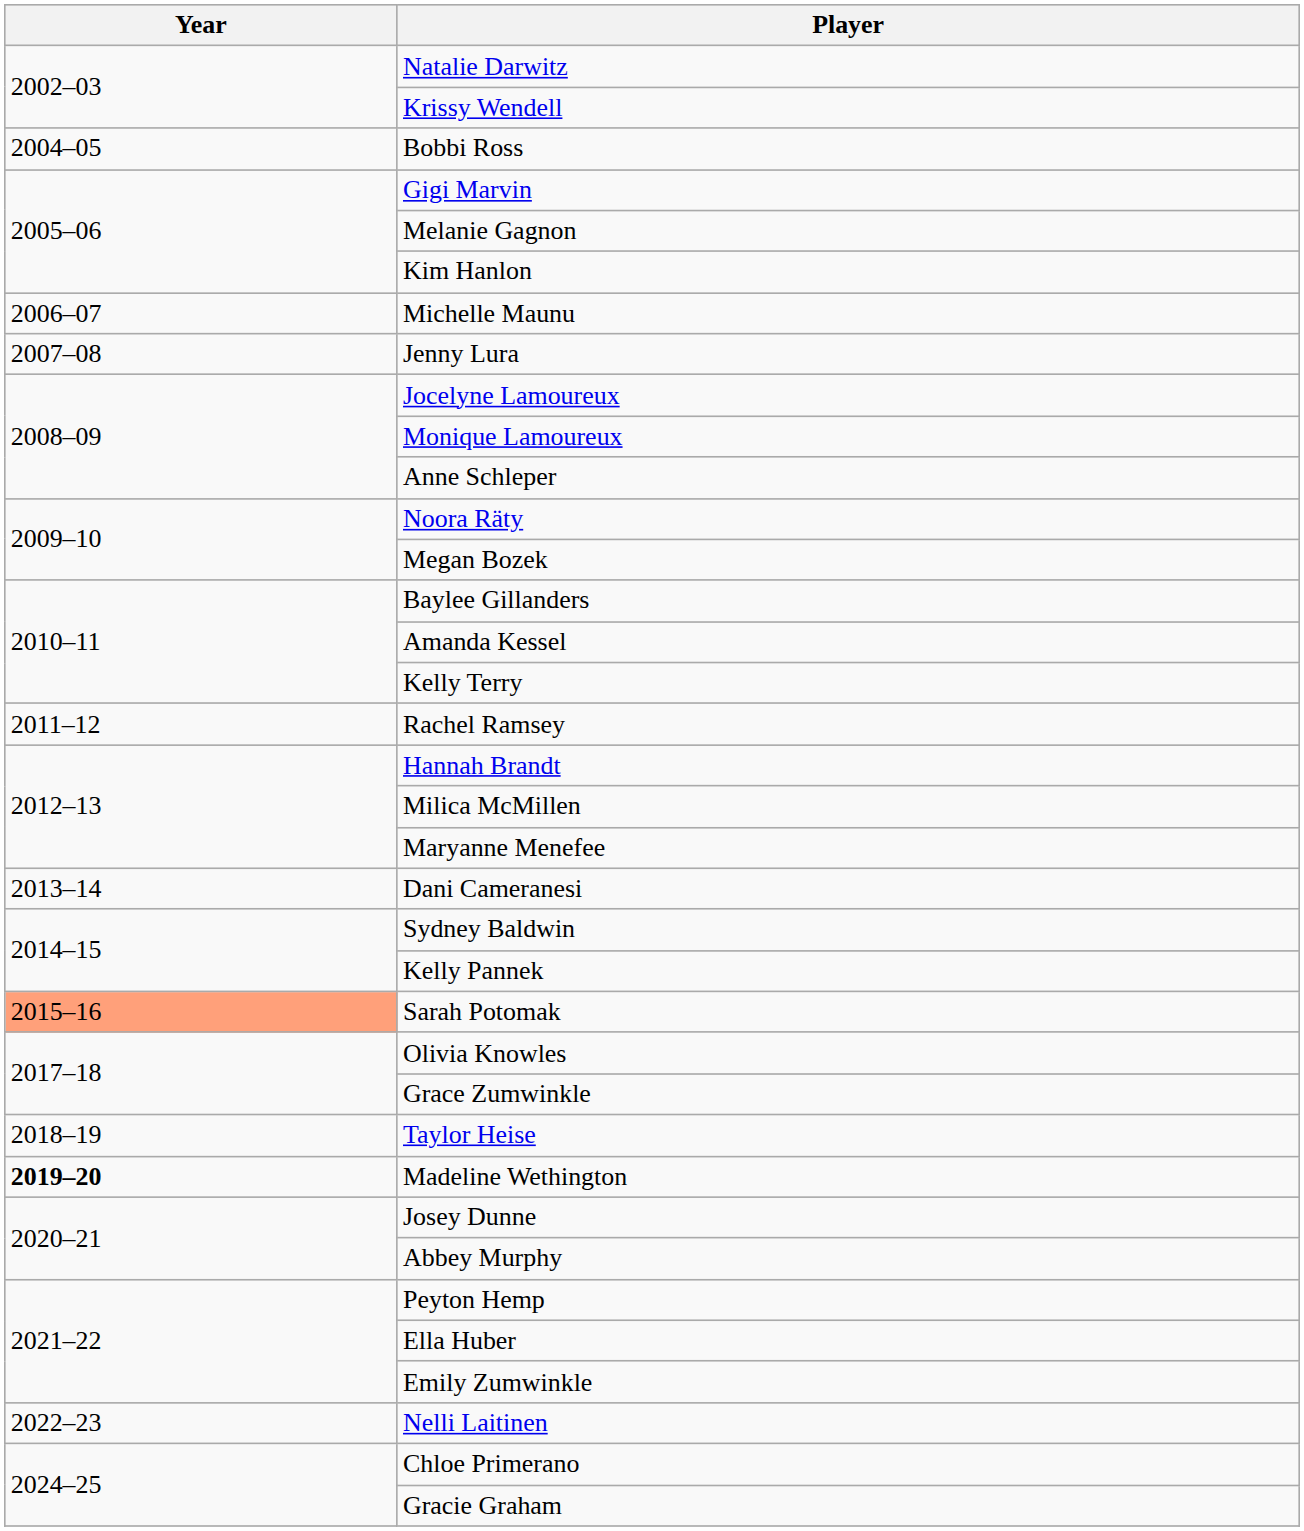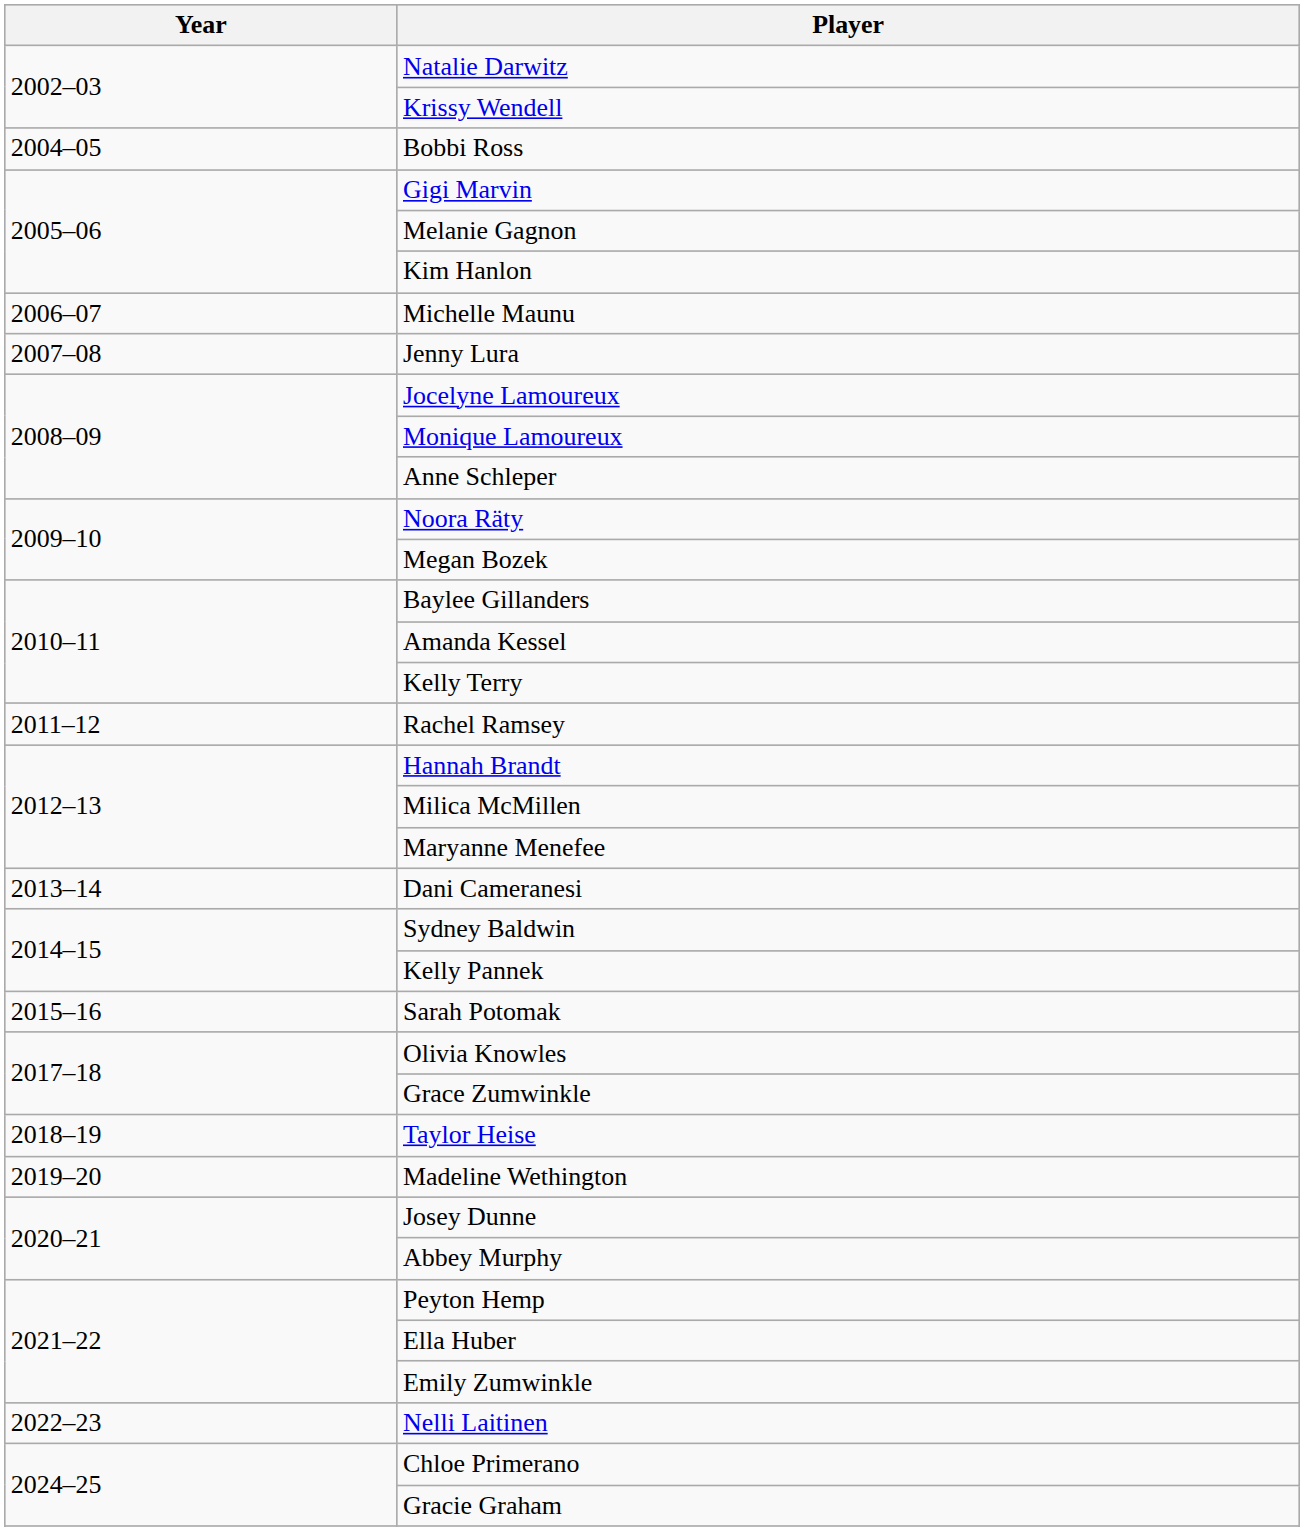(56, 1011) lightsalmon background -> (56, 1011) no background
(56, 1176) bold -> (56, 1176) normal
